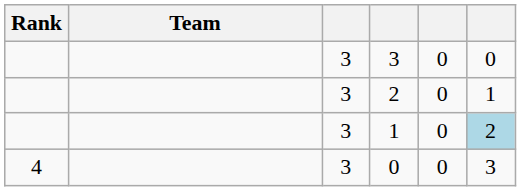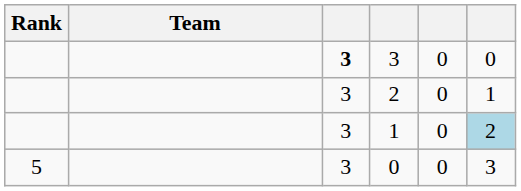(346, 59) normal -> (346, 59) bold
(36, 167) 4 -> (36, 167) 5
